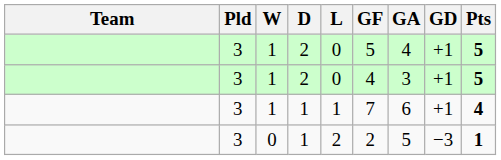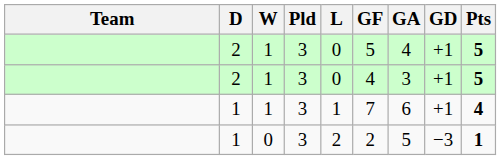columns swapped: (238, 19) <-> (304, 19)
